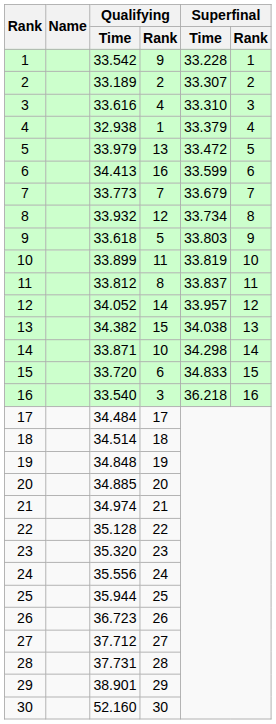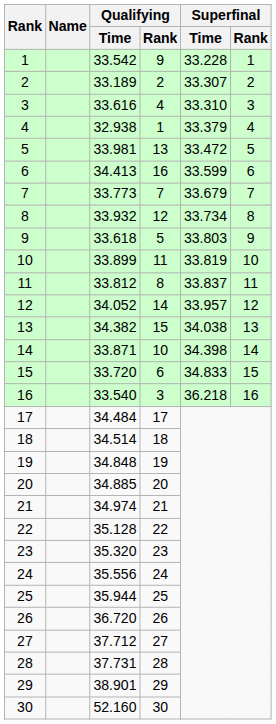(115, 149) 33.979 -> (115, 149) 33.981
(205, 350) 34.298 -> (205, 350) 34.398
(115, 618) 36.723 -> (115, 618) 36.720
